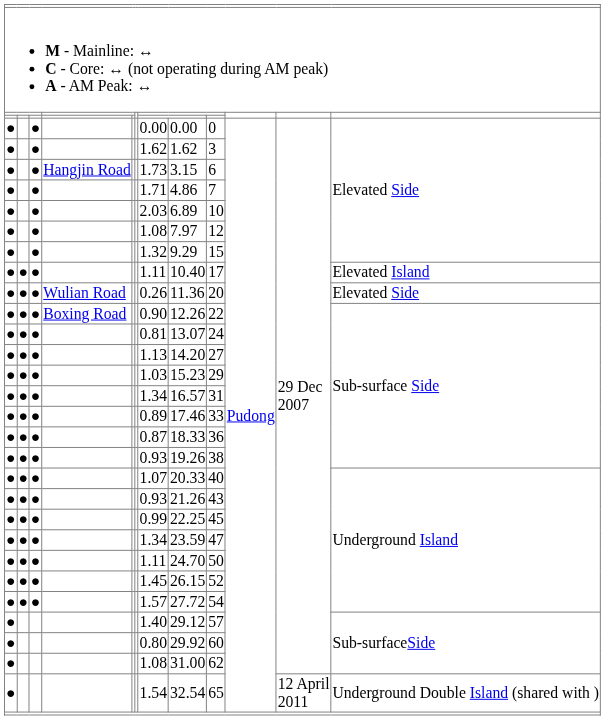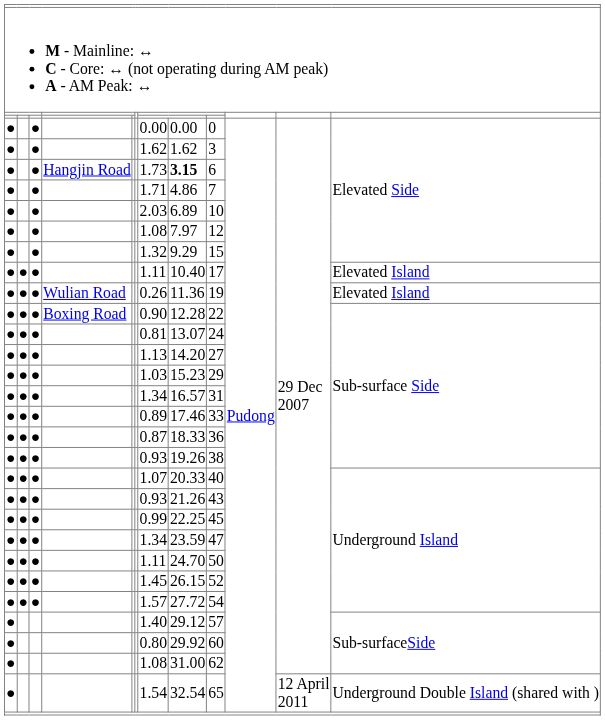(184, 169) normal -> (184, 169) bold
(216, 293) 20 -> (216, 293) 19
(376, 293) Elevated Side -> (381, 293) Elevated Island
(188, 313) 12.26 -> (188, 313) 12.28
